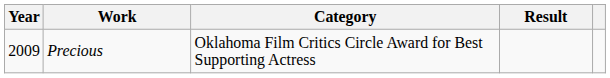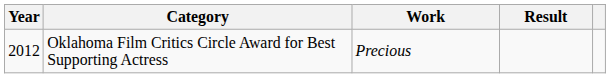columns swapped: (345, 17) <-> (117, 17)
(24, 51) 2009 -> (24, 51) 2012
